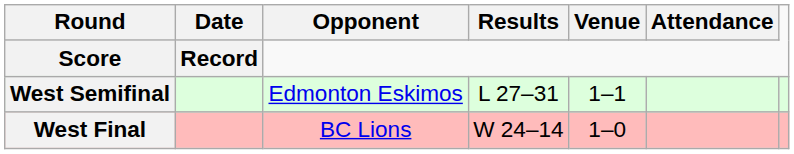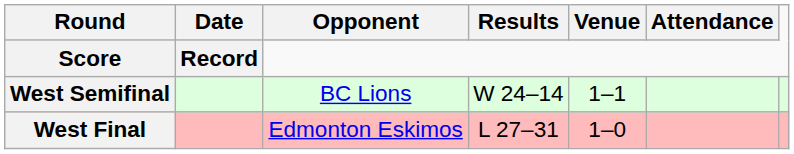(366, 93) Edmonton Eskimos -> (366, 93) BC Lions
(518, 93) L 27–31 -> (518, 93) W 24–14
(366, 129) BC Lions -> (366, 129) Edmonton Eskimos
(518, 129) W 24–14 -> (518, 129) L 27–31
